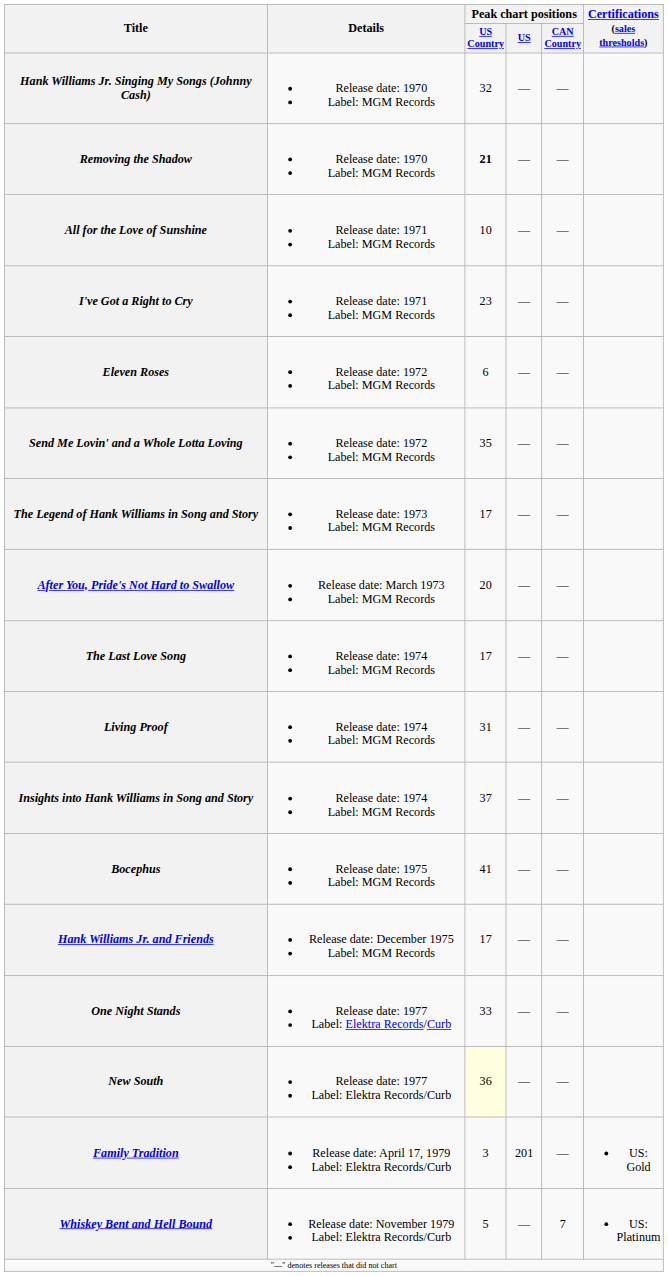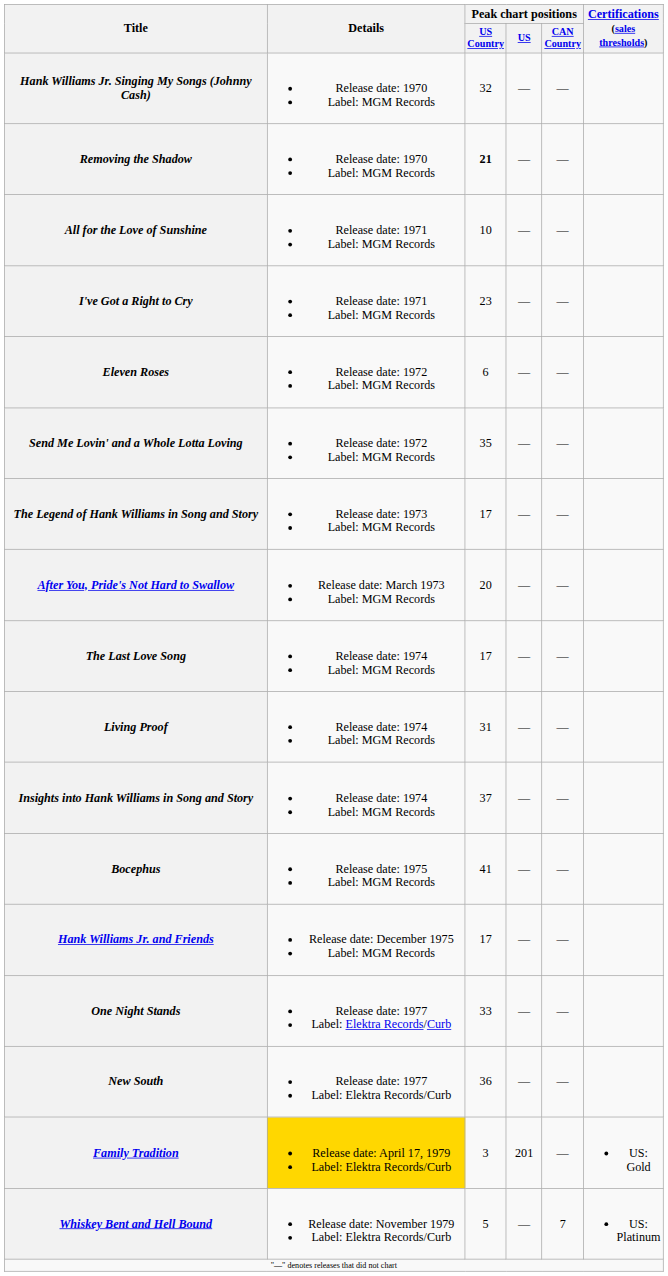(486, 1081) lightyellow background -> (486, 1081) no background
(366, 1160) no background -> (366, 1160) gold background
